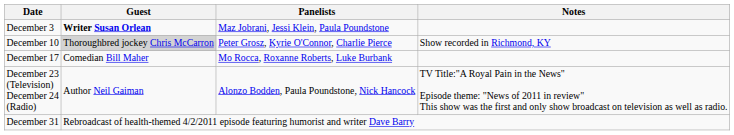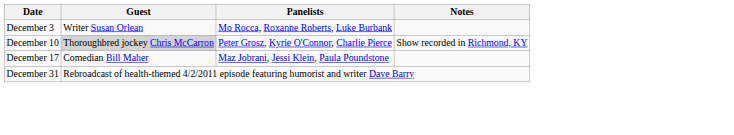(107, 27) bold -> (103, 27) normal
(304, 27) Maz Jobrani, Jessi Klein, Paula Poundstone -> (305, 27) Mo Rocca, Roxanne Roberts, Luke Burbank
(305, 58) Mo Rocca, Roxanne Roberts, Luke Burbank -> (304, 58) Maz Jobrani, Jessi Klein, Paula Poundstone
- row: (33, 90)
